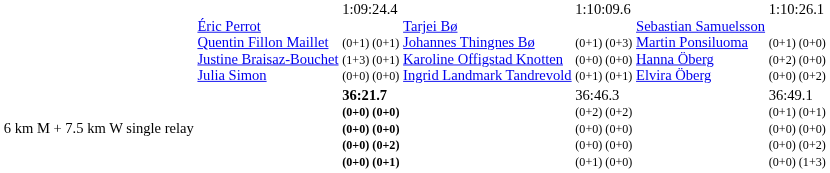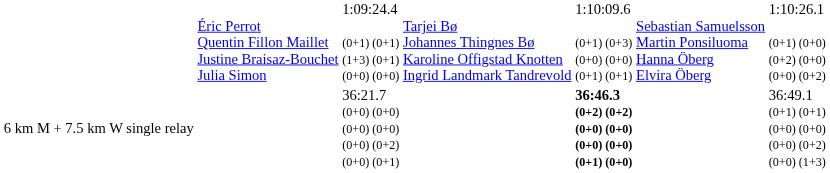(371, 128) bold -> (371, 128) normal
(604, 128) normal -> (604, 128) bold
